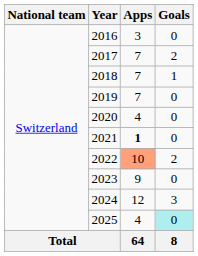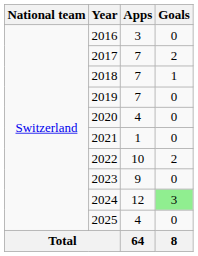(138, 138) bold -> (138, 138) normal
(138, 158) lightsalmon background -> (138, 158) no background
(174, 199) no background -> (174, 199) lightgreen background
(174, 220) paleturquoise background -> (174, 220) no background
